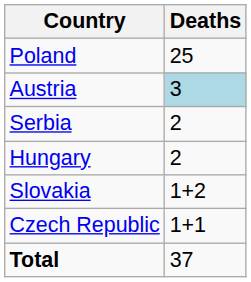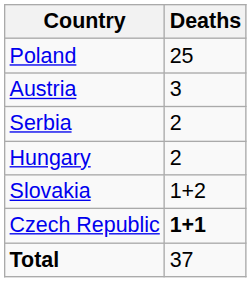(176, 89) lightblue background -> (176, 89) no background
(188, 225) normal -> (188, 225) bold
